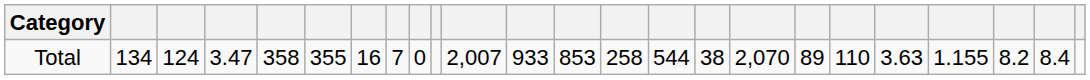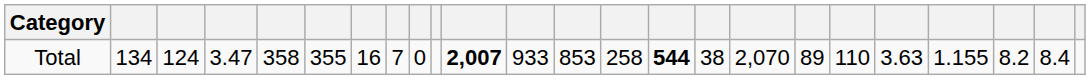(474, 57) normal -> (474, 57) bold
(671, 57) normal -> (671, 57) bold
